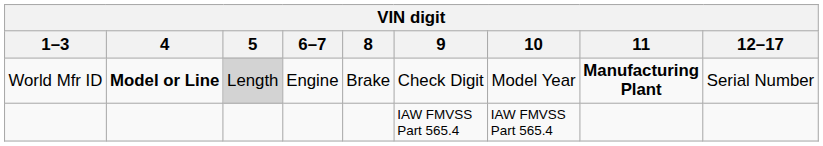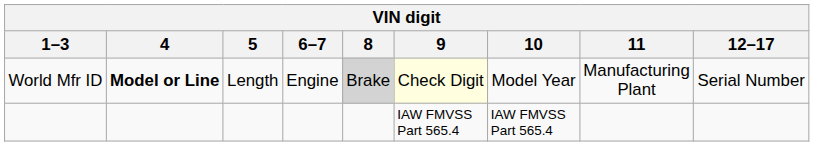(253, 80) lightgrey background -> (253, 80) no background
(368, 80) no background -> (368, 80) lightgrey background
(441, 80) no background -> (441, 80) lightyellow background
(641, 80) bold -> (637, 80) normal
